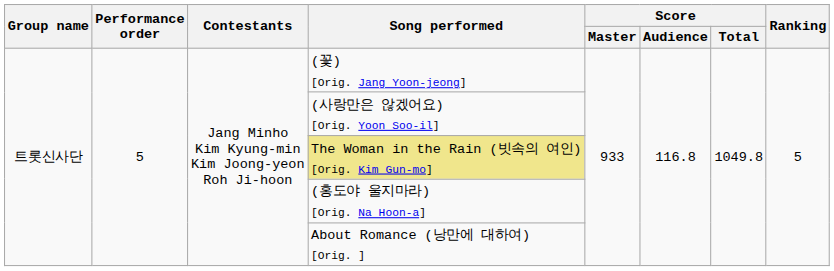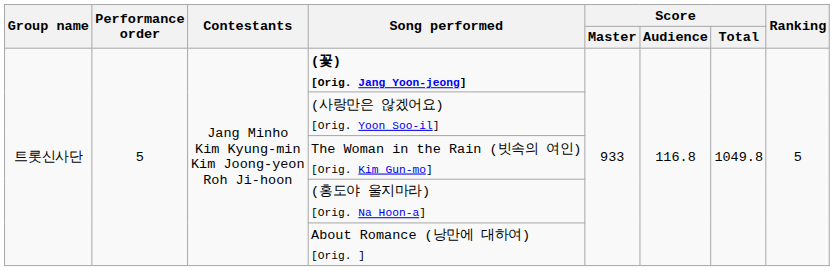(389, 71) normal -> (389, 71) bold
(446, 158) khaki background -> (446, 158) no background
